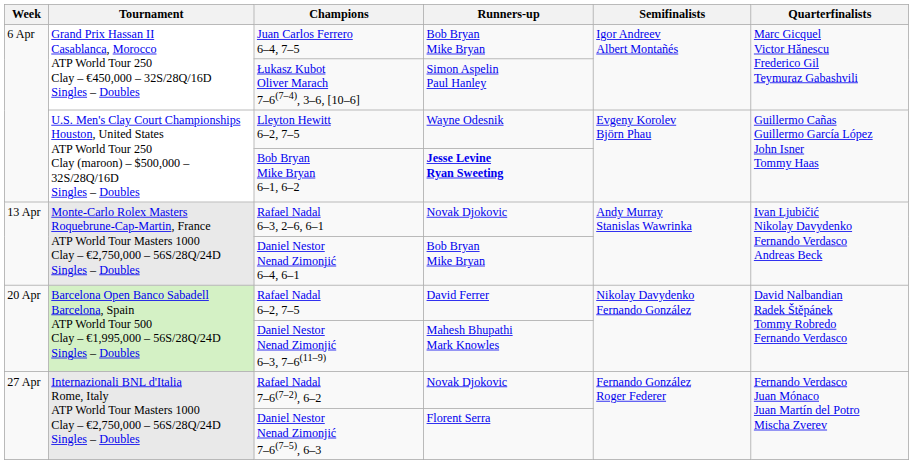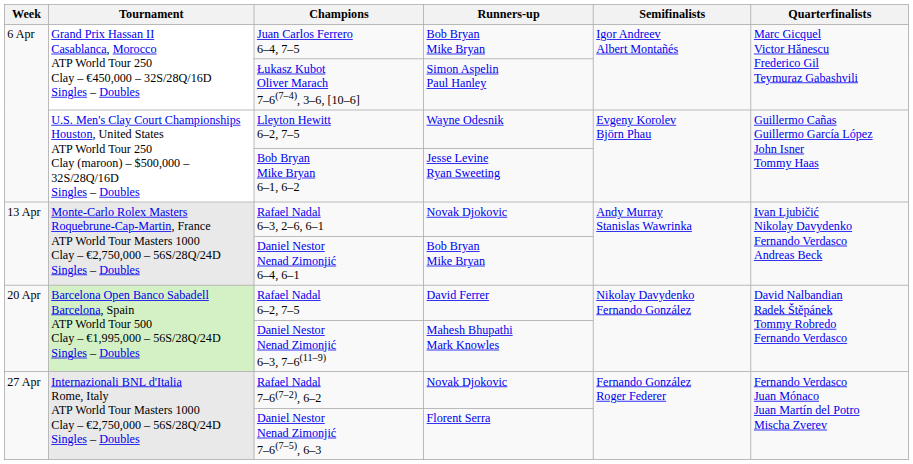(465, 165) bold -> (463, 165) normal
